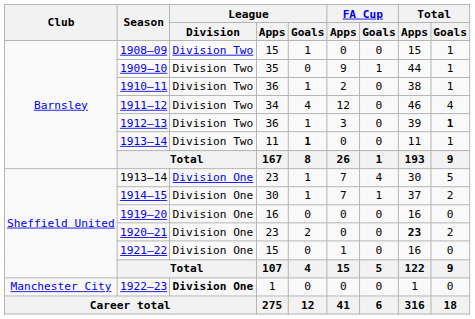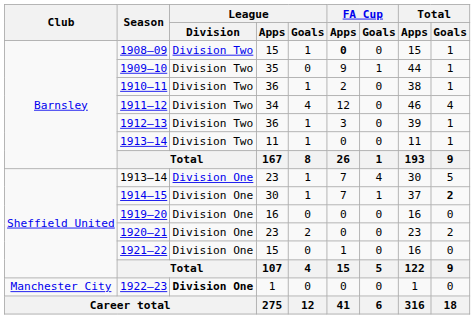(343, 50) normal -> (343, 50) bold
(450, 123) bold -> (450, 123) normal
(308, 141) bold -> (308, 141) normal
(450, 196) normal -> (450, 196) bold
(415, 232) bold -> (415, 232) normal
